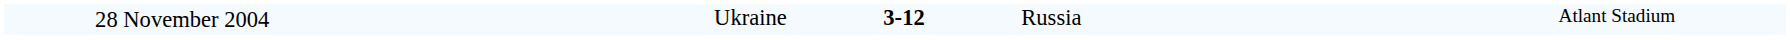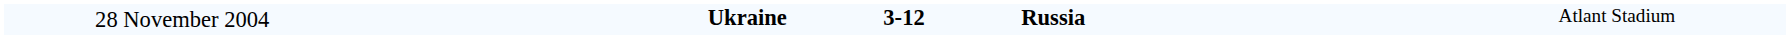(750, 17) normal -> (747, 17) bold
(1051, 17) normal -> (1053, 17) bold
